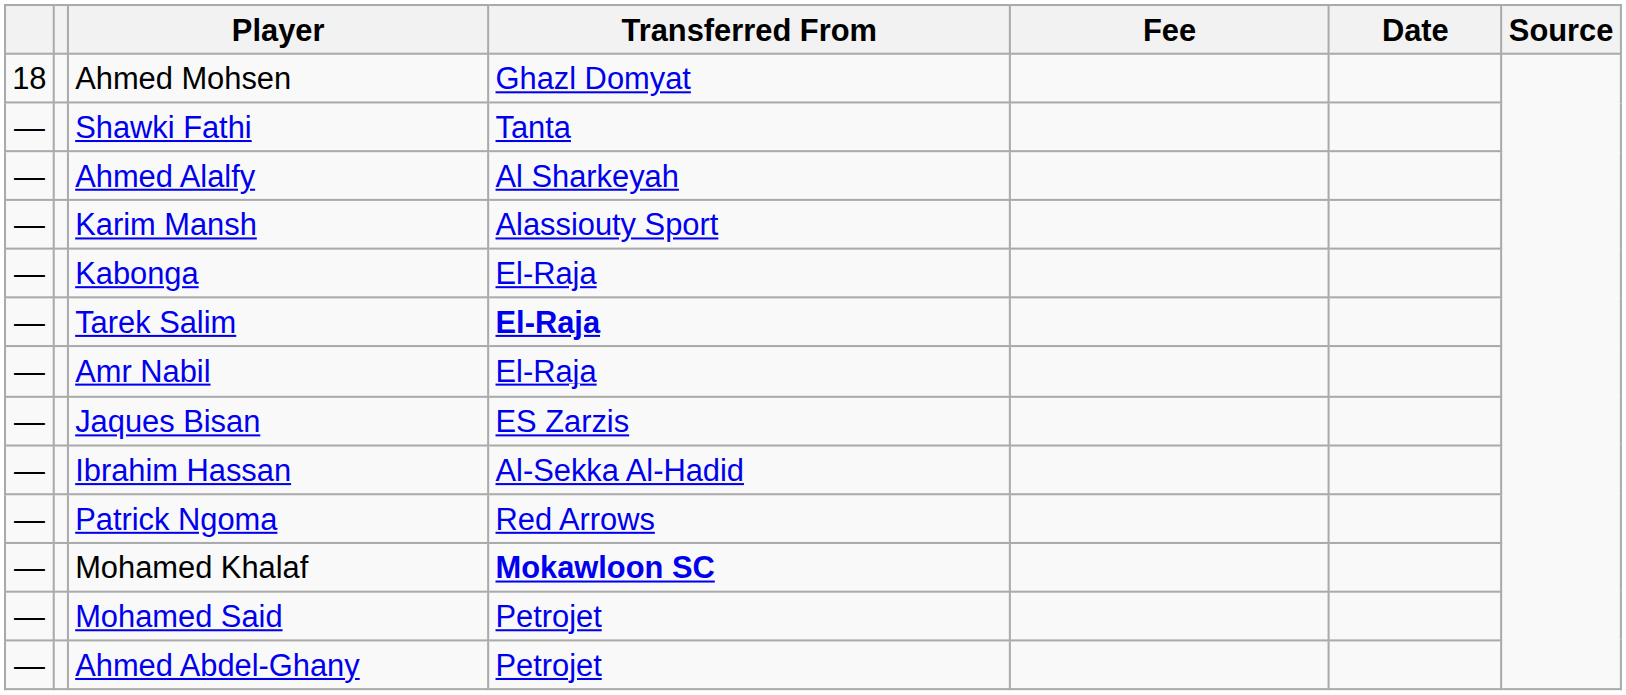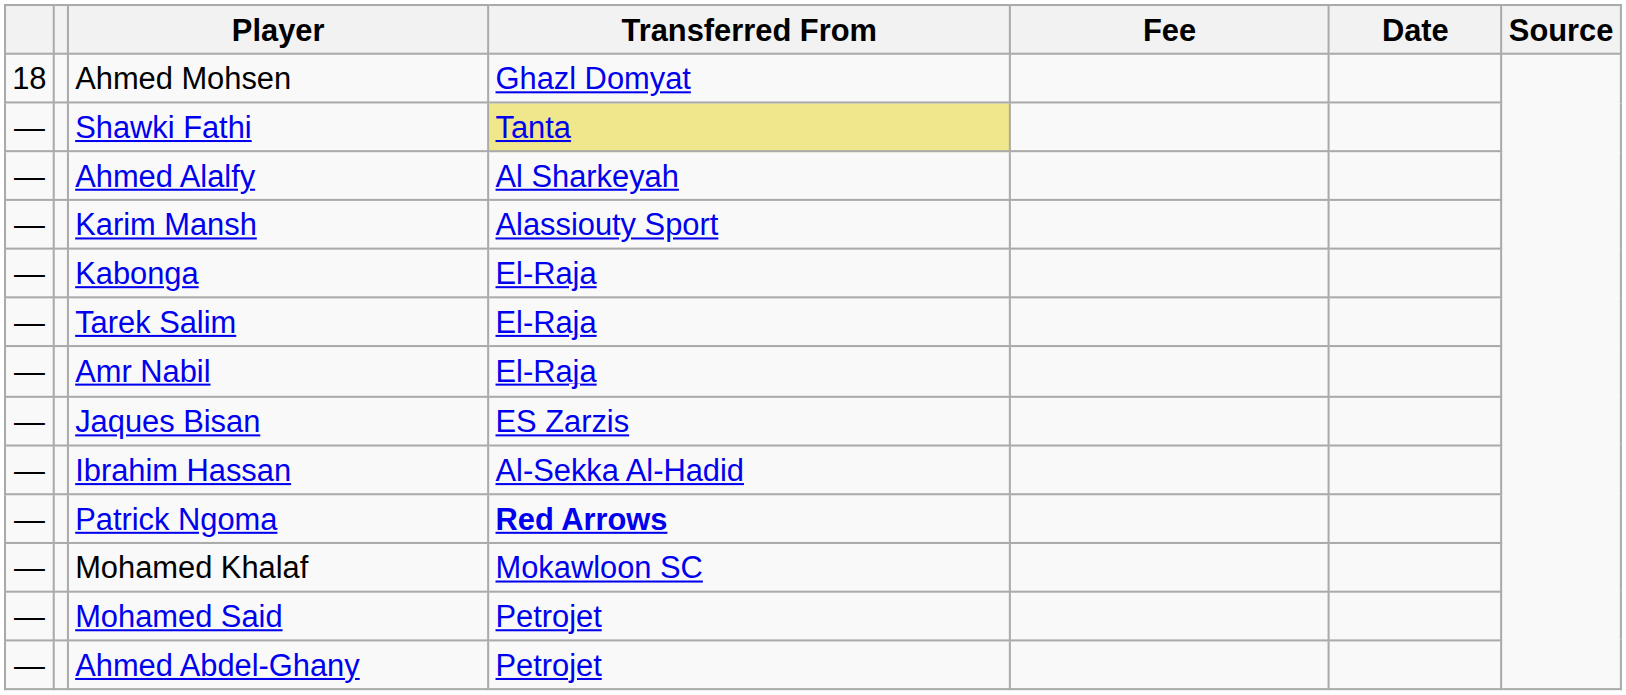(533, 127) no background -> (533, 127) khaki background
(548, 323) bold -> (546, 323) normal
(575, 518) normal -> (581, 518) bold
(605, 567) bold -> (599, 567) normal
